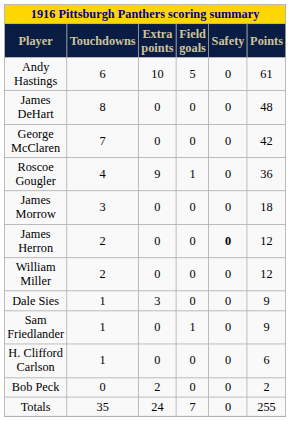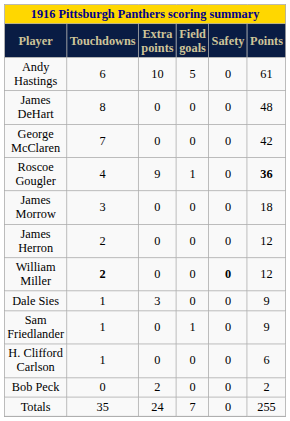(267, 174) normal -> (267, 174) bold
(228, 241) bold -> (228, 241) normal
(103, 274) normal -> (103, 274) bold
(228, 274) normal -> (228, 274) bold
